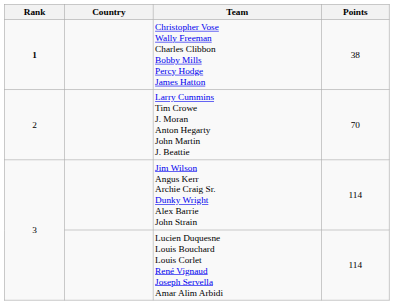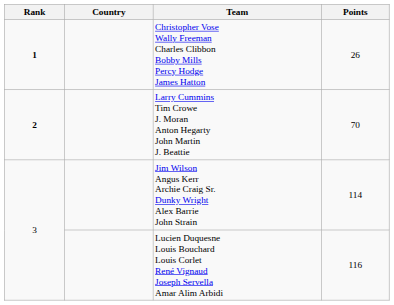(355, 55) 38 -> (355, 55) 26
(35, 125) normal -> (35, 125) bold
(355, 265) 114 -> (355, 265) 116
